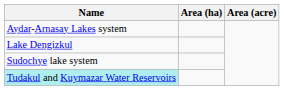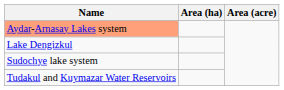(67, 28) no background -> (67, 28) lightsalmon background
(91, 77) paleturquoise background -> (91, 77) no background
